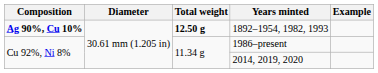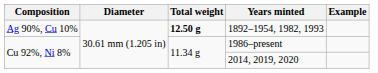(44, 28) bold -> (42, 28) normal
